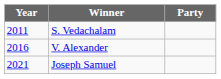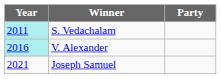(18, 30) no background -> (18, 30) paleturquoise background
(18, 47) no background -> (18, 47) paleturquoise background
